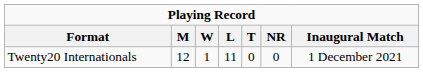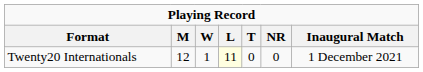(230, 57) no background -> (230, 57) lightyellow background
